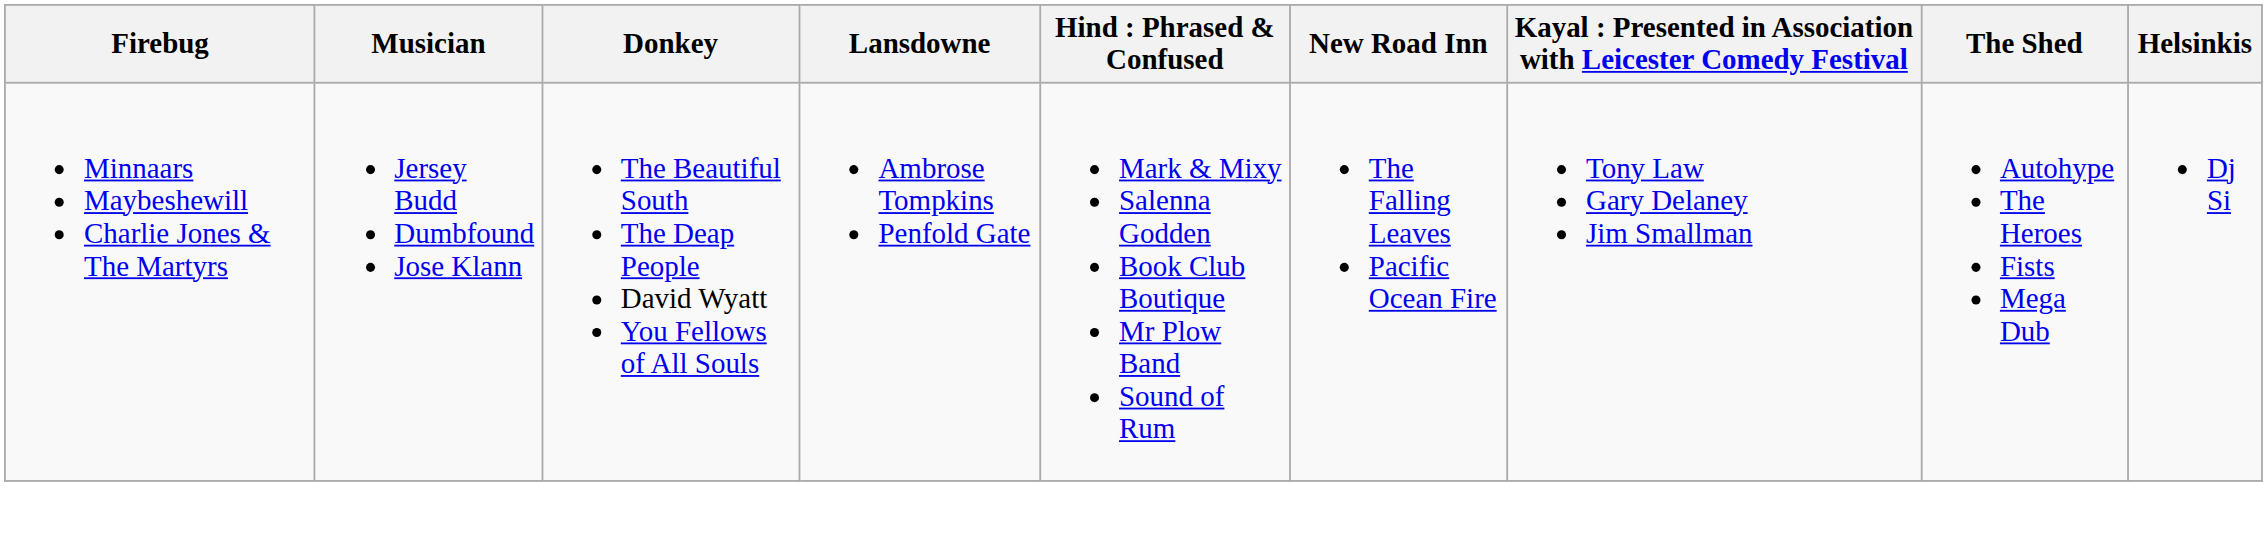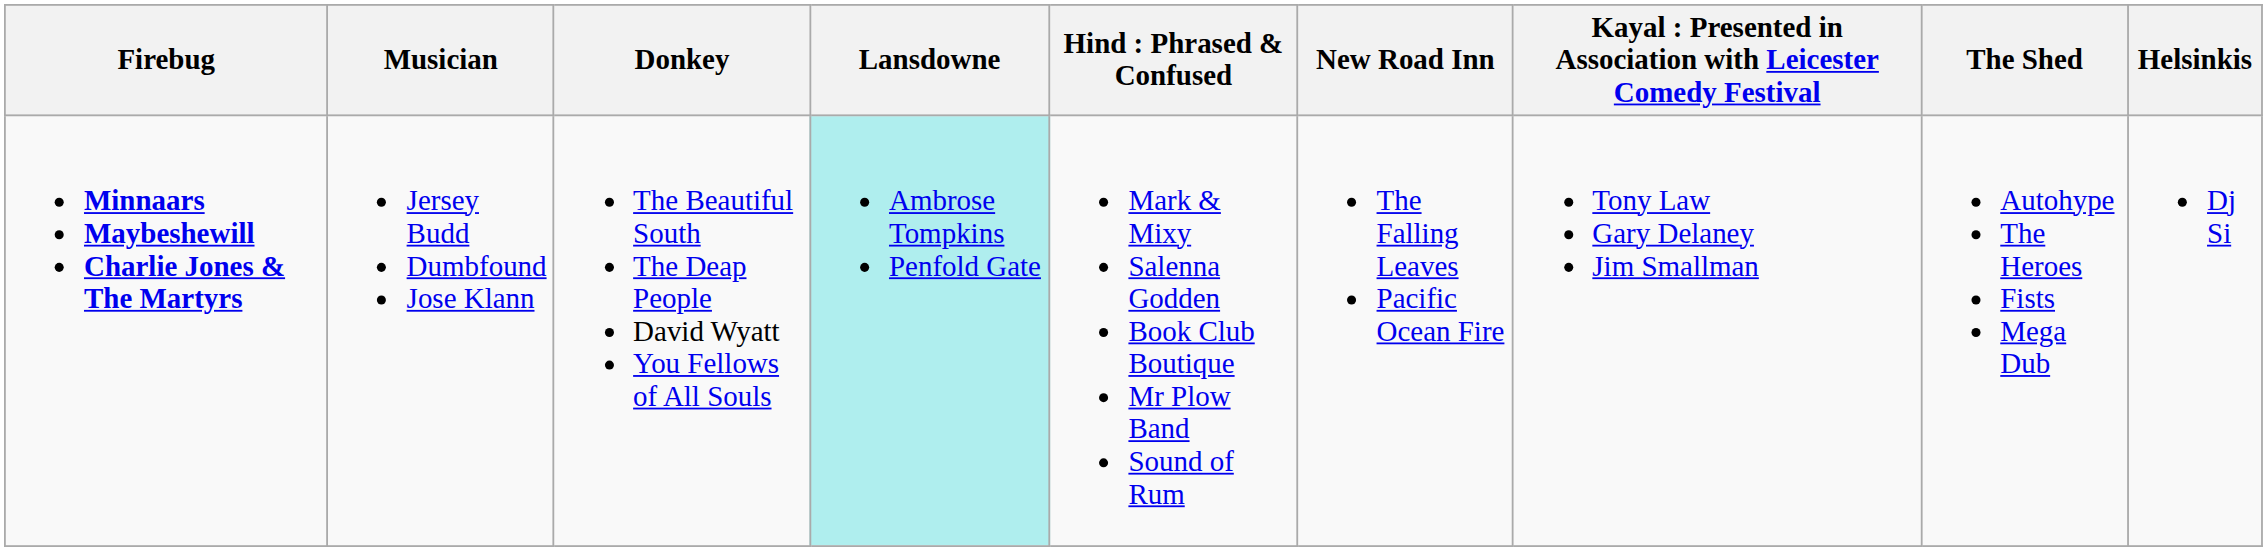(160, 217) normal -> (166, 249) bold
(920, 200) no background -> (930, 233) paleturquoise background
